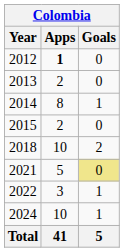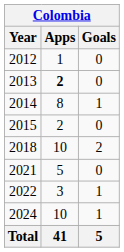(60, 59) bold -> (60, 59) normal
(60, 81) normal -> (60, 81) bold
(99, 170) khaki background -> (99, 170) no background
